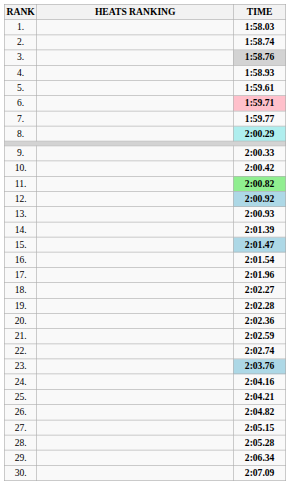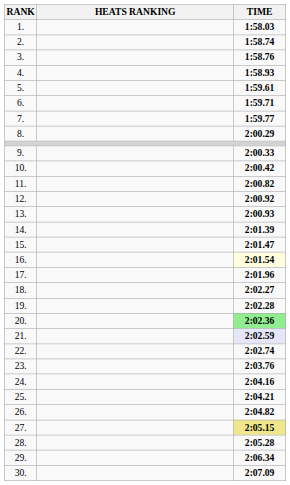(260, 57) lightgrey background -> (260, 57) no background
(260, 103) pink background -> (260, 103) no background
(260, 133) paleturquoise background -> (260, 133) no background
(260, 184) lightgreen background -> (260, 184) no background
(260, 199) lightblue background -> (260, 199) no background
(260, 244) lightblue background -> (260, 244) no background
(260, 260) no background -> (260, 260) lightyellow background
(260, 321) no background -> (260, 321) lightgreen background
(260, 336) no background -> (260, 336) lavender background
(260, 366) lightblue background -> (260, 366) no background
(260, 427) no background -> (260, 427) khaki background
